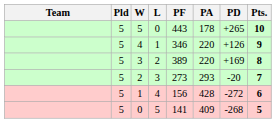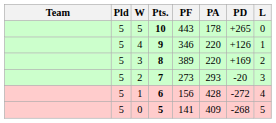columns swapped: (157, 12) <-> (259, 12)
